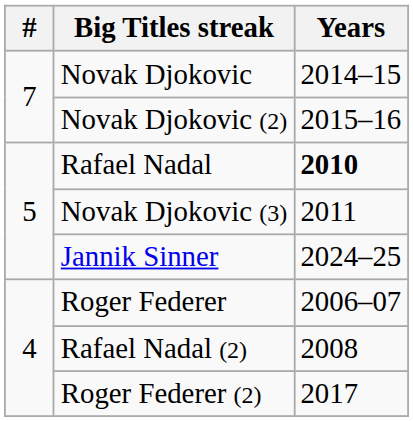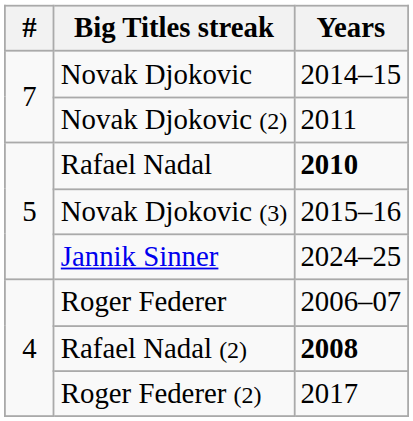(351, 119) 2015–16 -> (329, 119) 2011
(329, 210) 2011 -> (351, 210) 2015–16
(329, 347) normal -> (329, 347) bold
